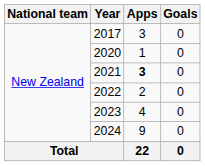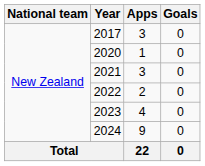(142, 72) bold -> (142, 72) normal
